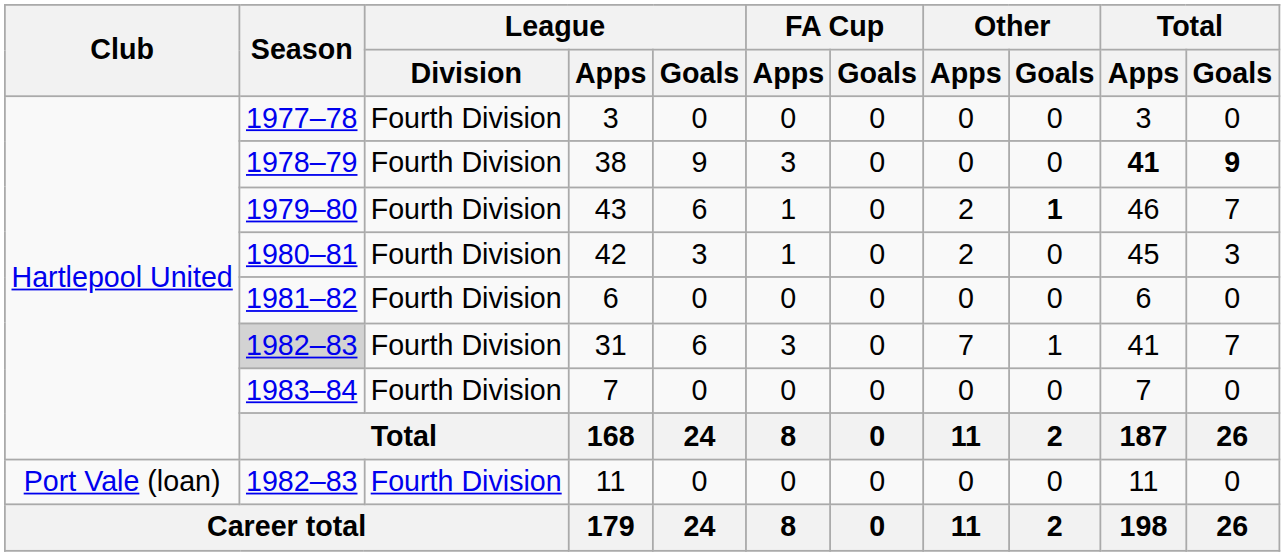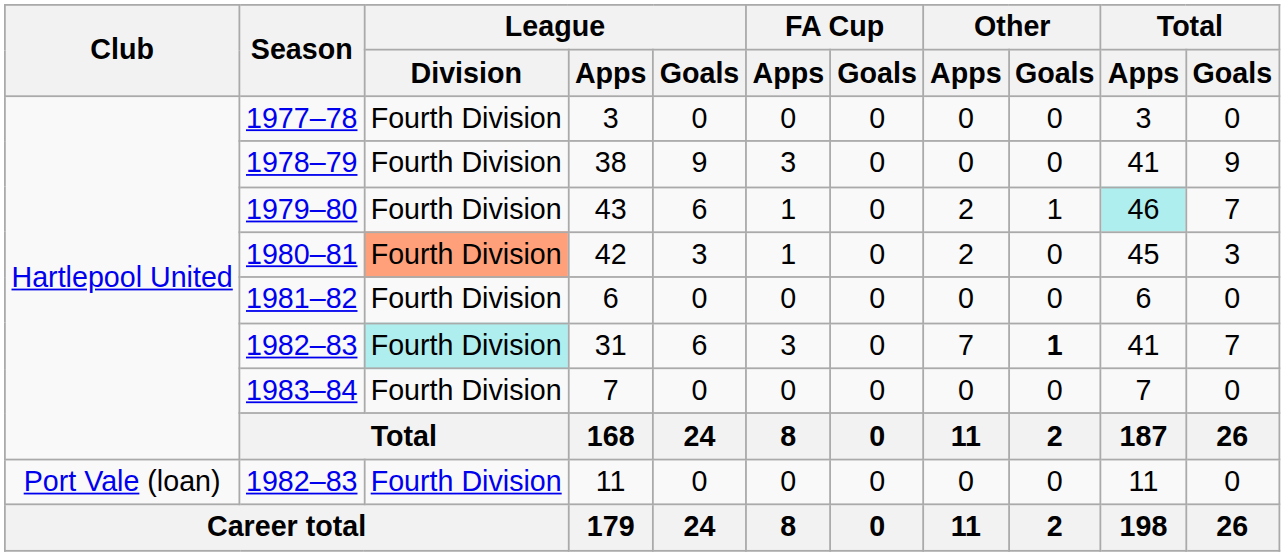(1143, 163) bold -> (1143, 163) normal
(1232, 163) bold -> (1232, 163) normal
(1055, 208) bold -> (1055, 208) normal
(1143, 208) no background -> (1143, 208) paleturquoise background
(466, 254) no background -> (466, 254) lightsalmon background
(302, 345) lightgrey background -> (302, 345) no background
(466, 345) no background -> (466, 345) paleturquoise background
(1055, 345) normal -> (1055, 345) bold
